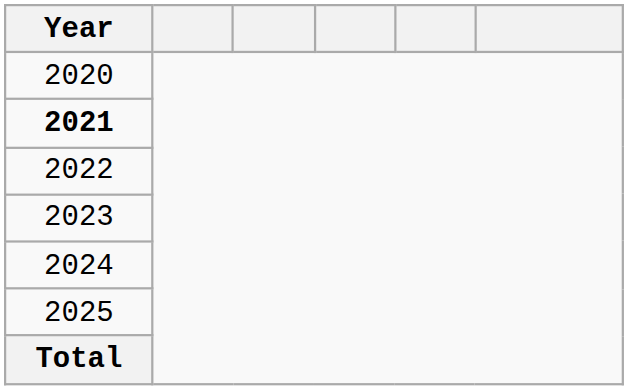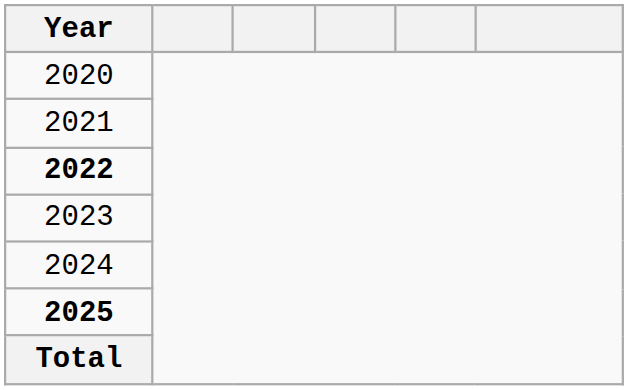(79, 123) bold -> (79, 123) normal
(79, 170) normal -> (79, 170) bold
(79, 312) normal -> (79, 312) bold
